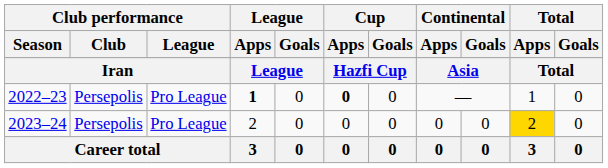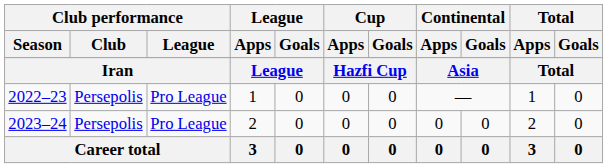(253, 96) bold -> (253, 96) normal
(346, 96) bold -> (346, 96) normal
(532, 123) gold background -> (532, 123) no background
